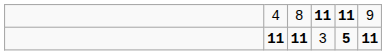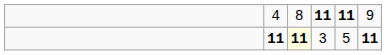(299, 39) no background -> (299, 39) lightyellow background
(346, 39) bold -> (346, 39) normal
